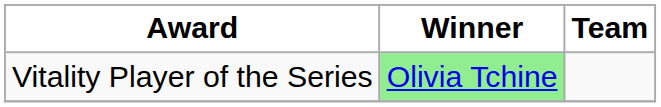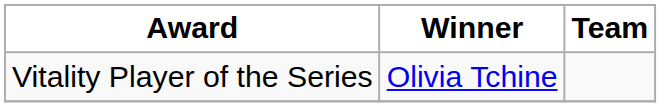(472, 76) lightgreen background -> (472, 76) no background
